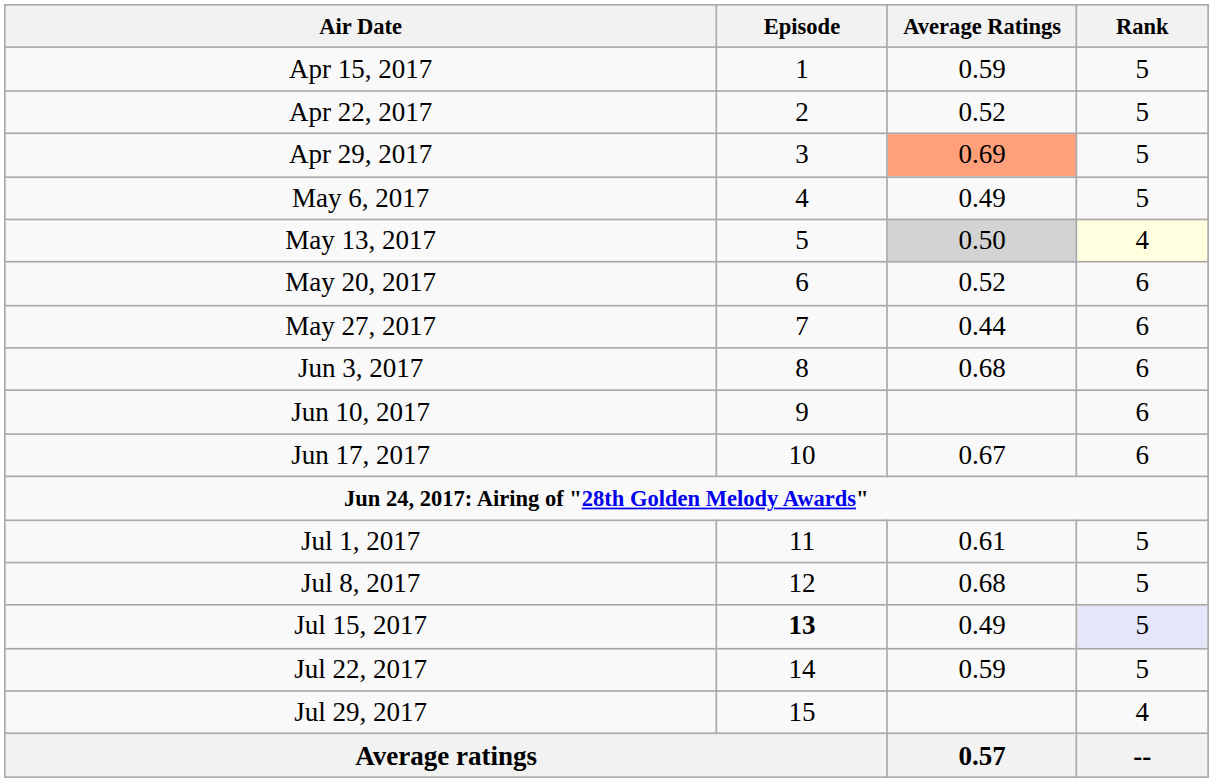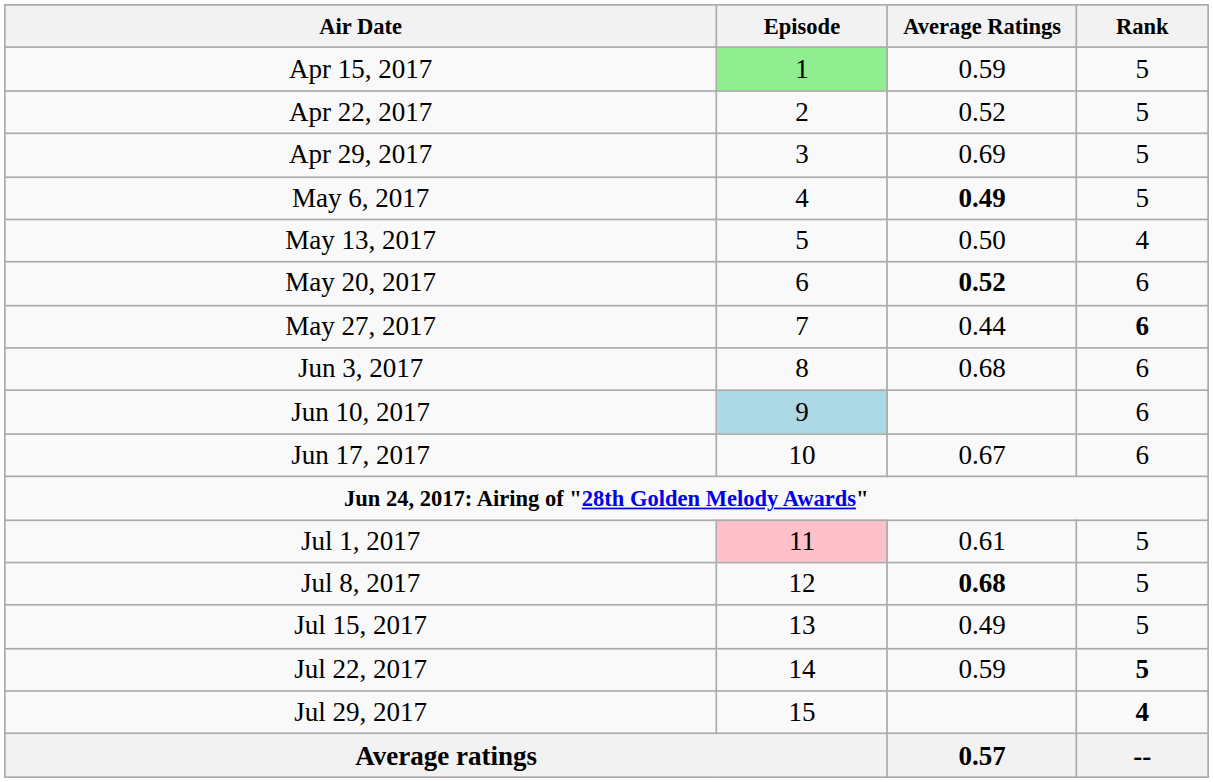(802, 68) no background -> (802, 68) lightgreen background
(982, 154) lightsalmon background -> (982, 154) no background
(982, 197) normal -> (982, 197) bold
(982, 240) lightgrey background -> (982, 240) no background
(1142, 240) lightyellow background -> (1142, 240) no background
(982, 283) normal -> (982, 283) bold
(1142, 326) normal -> (1142, 326) bold
(802, 411) no background -> (802, 411) lightblue background
(802, 540) no background -> (802, 540) pink background
(982, 583) normal -> (982, 583) bold
(802, 626) bold -> (802, 626) normal
(1142, 626) lavender background -> (1142, 626) no background
(1142, 669) normal -> (1142, 669) bold
(1142, 712) normal -> (1142, 712) bold
